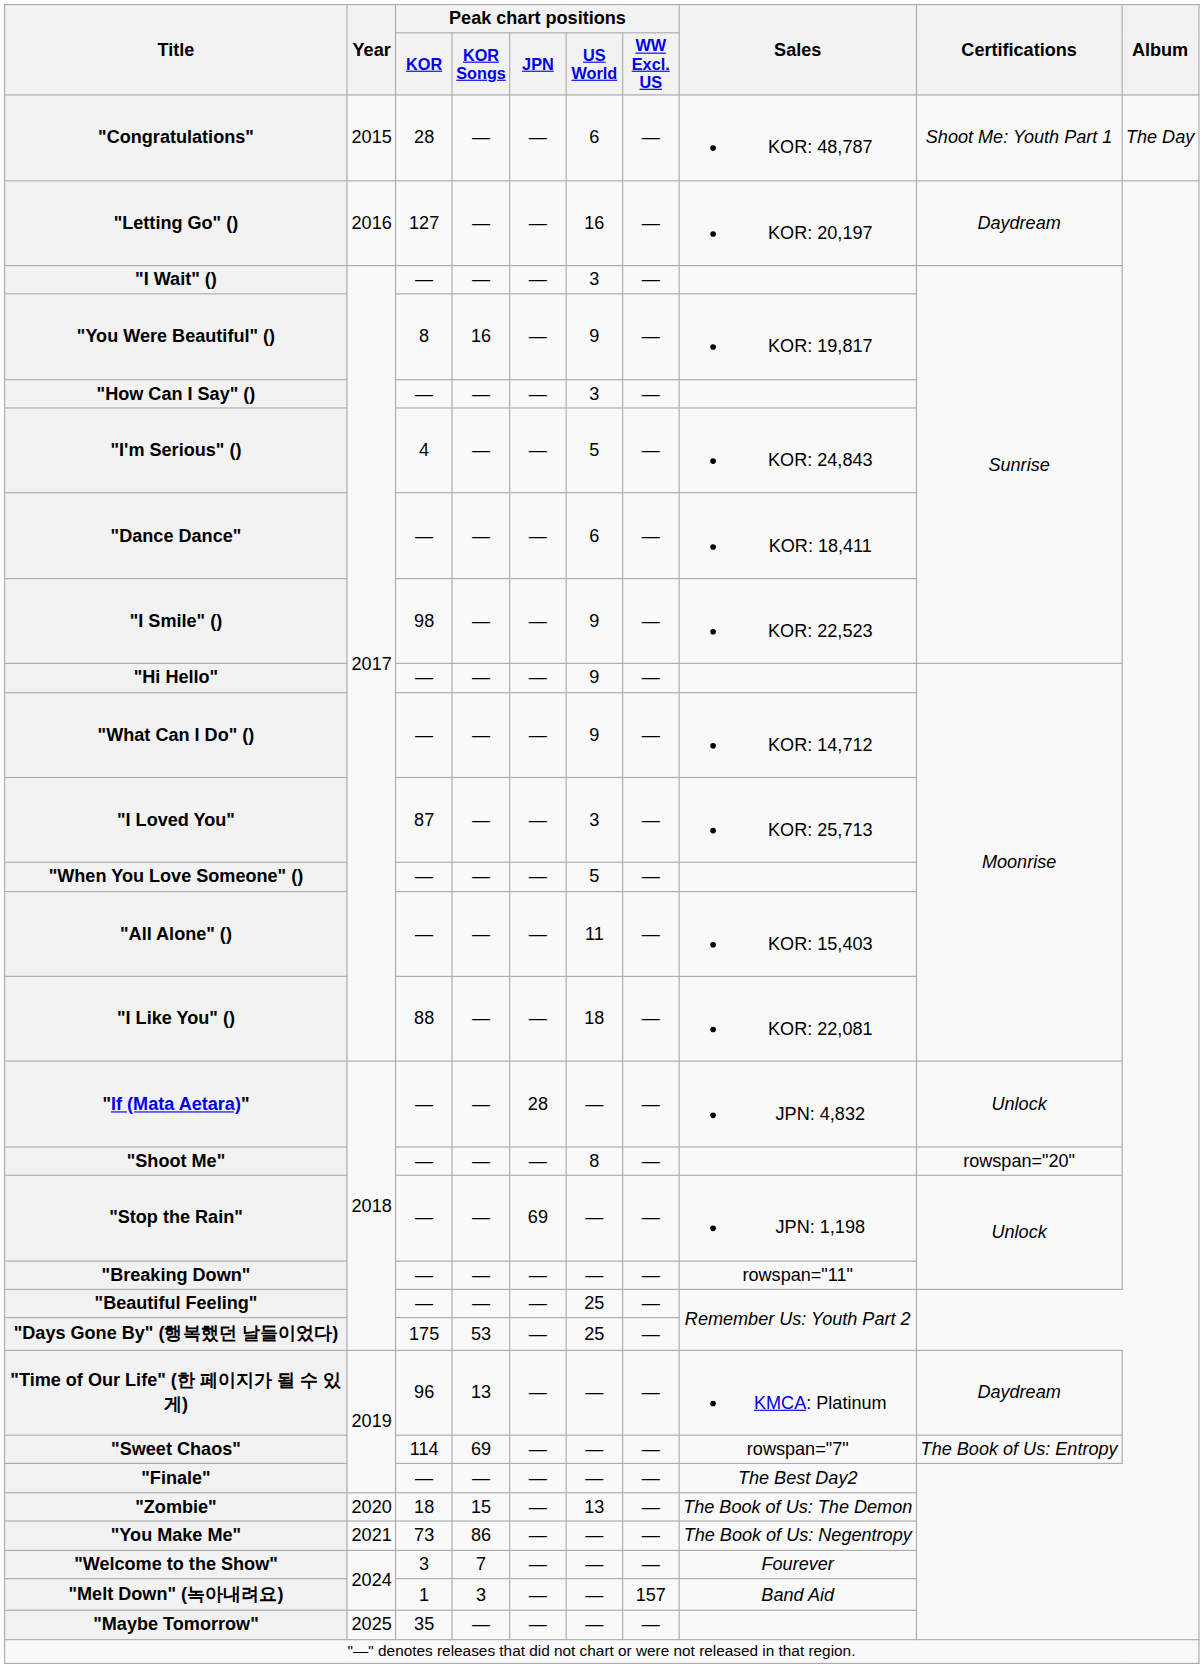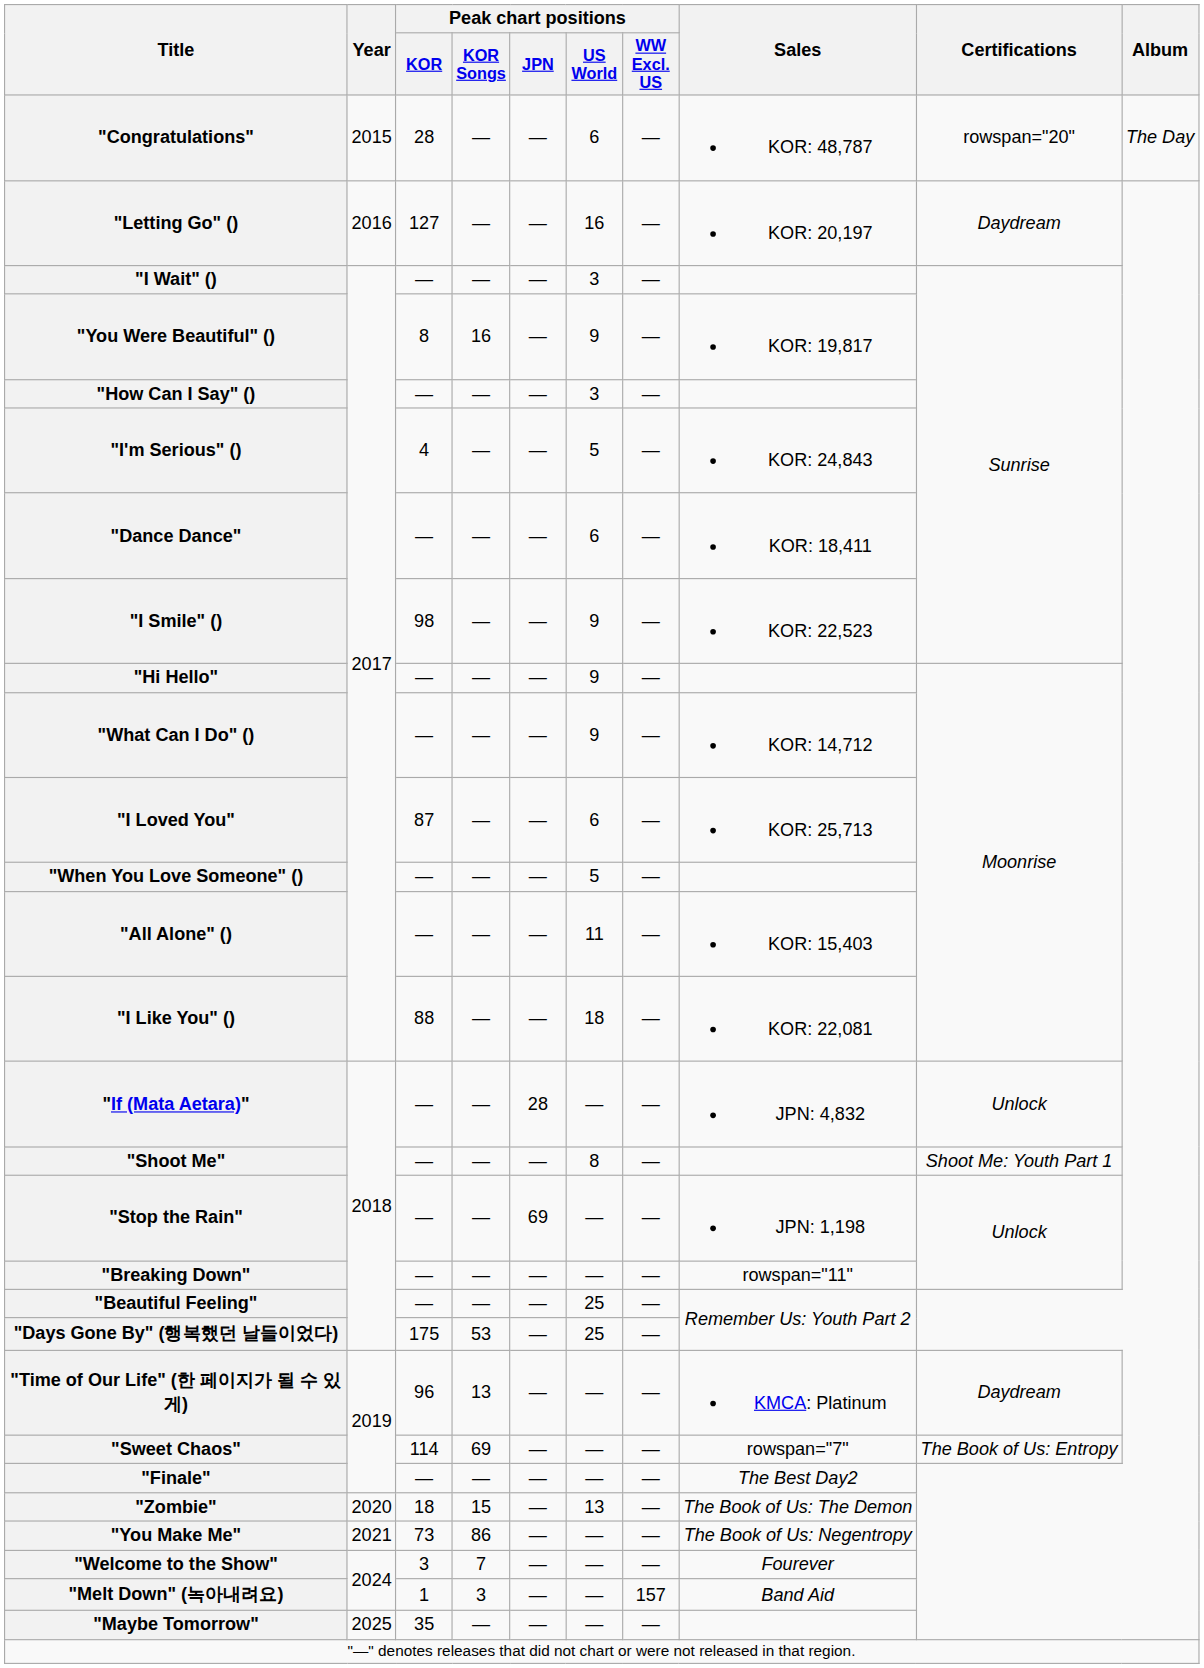(1019, 137) Shoot Me: Youth Part 1 -> (1019, 137) rowspan="20"
(594, 819) 3 -> (594, 819) 6
(1019, 1160) rowspan="20" -> (1019, 1160) Shoot Me: Youth Part 1
